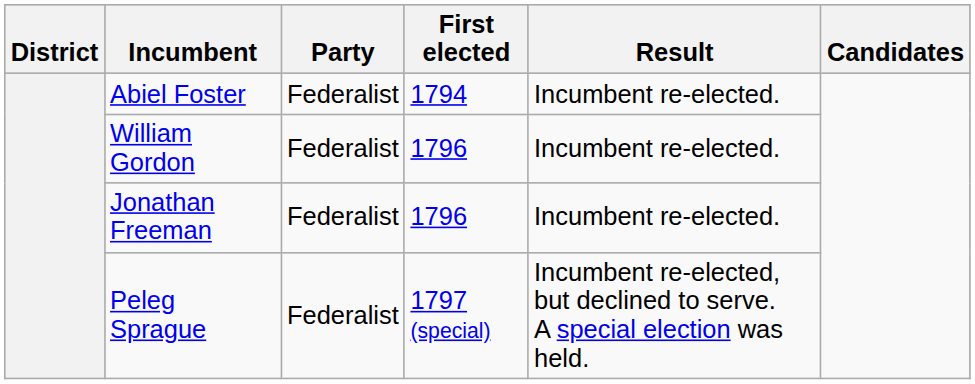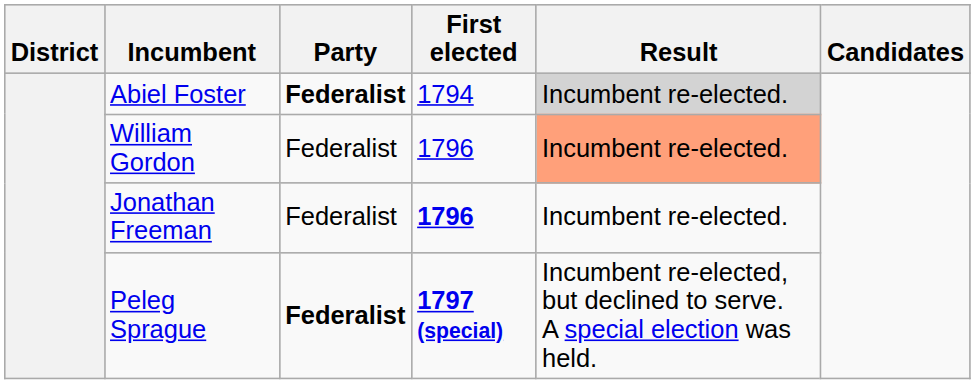(343, 93) normal -> (345, 93) bold
(657, 93) no background -> (665, 93) lightgrey background
(657, 148) no background -> (665, 148) lightsalmon background
(439, 217) normal -> (445, 217) bold
(343, 314) normal -> (345, 314) bold
(450, 314) normal -> (460, 314) bold
